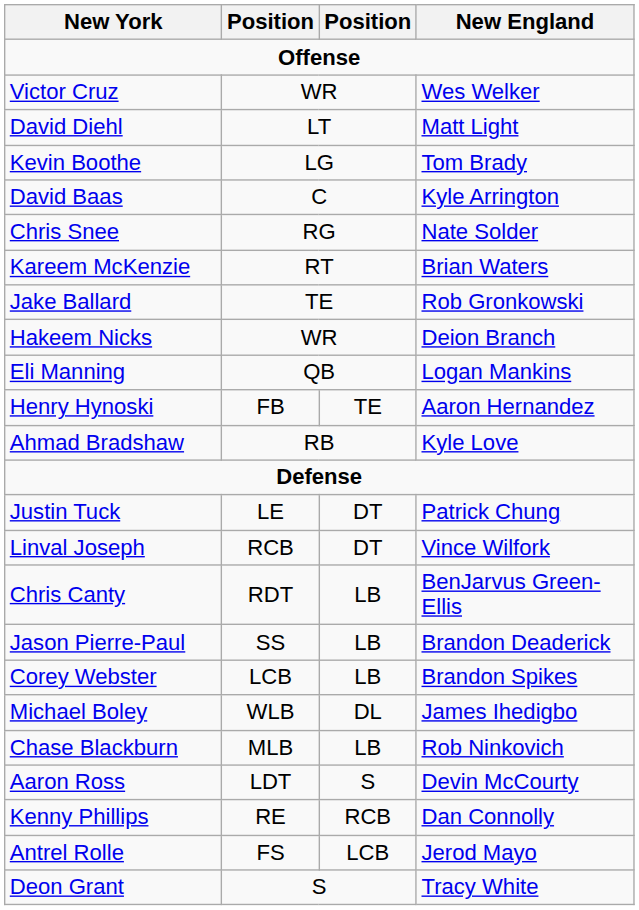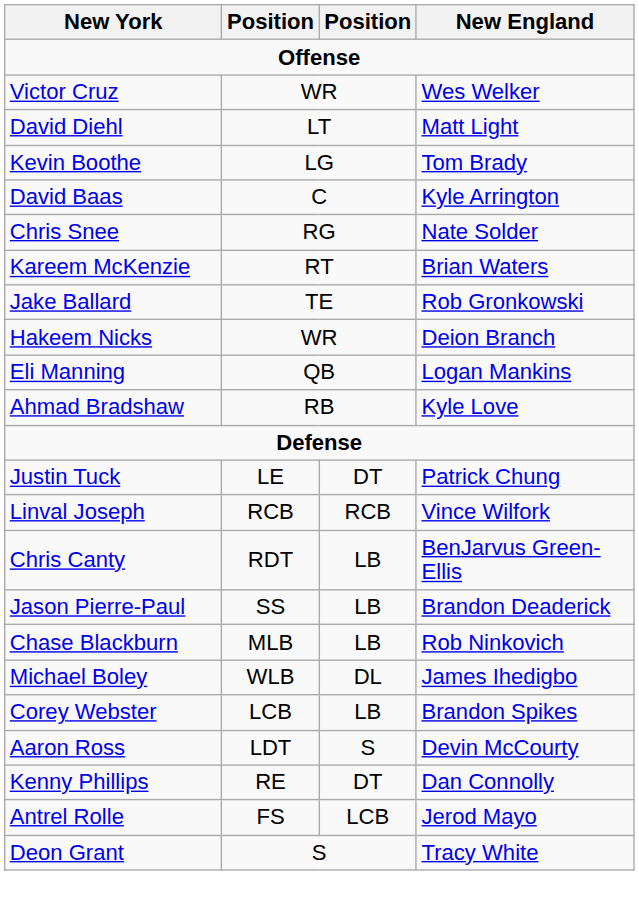- row: (82, 407)
(368, 547) DT -> (368, 512) RCB
rows swapped: (94, 747) <-> (83, 677)
(368, 817) RCB -> (368, 782) DT
